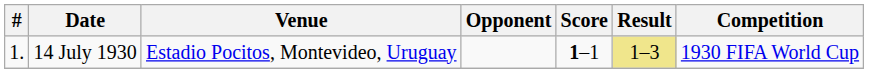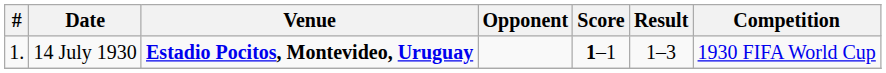(301, 52) normal -> (310, 52) bold
(644, 52) khaki background -> (661, 52) no background
